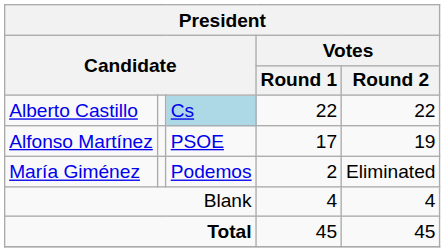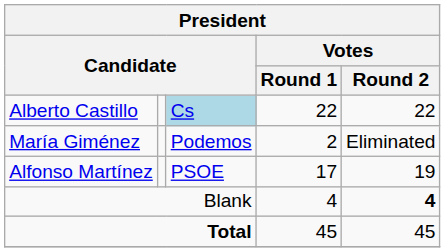rows swapped: (81, 141) <-> (75, 171)
(430, 202) normal -> (430, 202) bold
